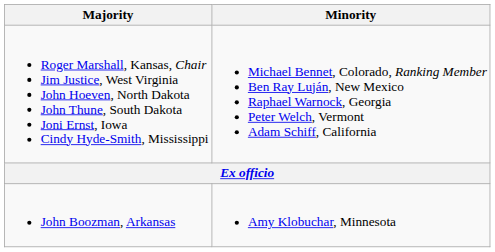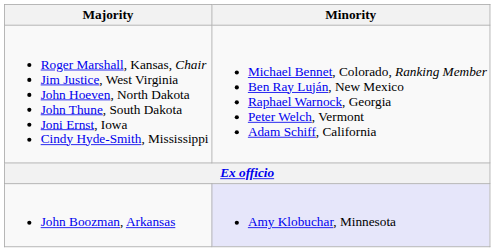(351, 223) no background -> (351, 223) lavender background
